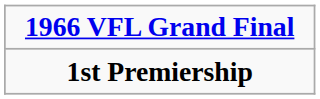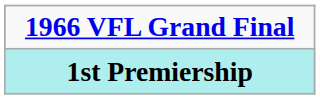(160, 71) no background -> (160, 71) paleturquoise background
